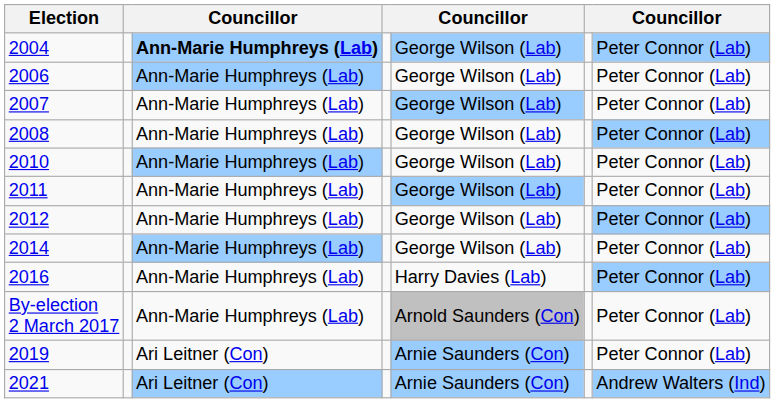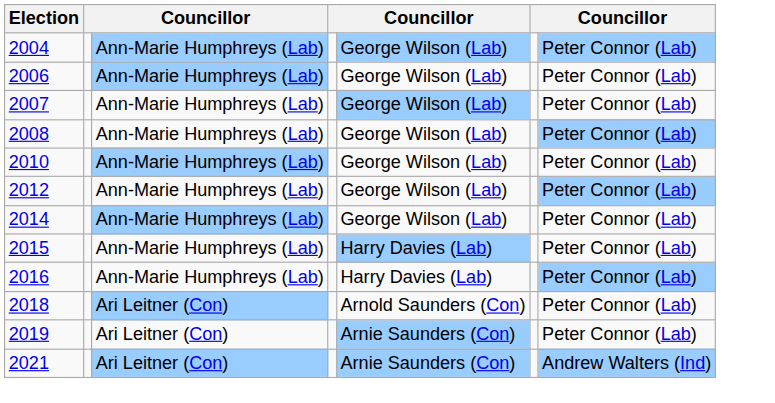(257, 47) bold -> (210, 47) normal
- row: (28, 190)
+ row: (29, 248)
- row: (64, 315)
+ row: (29, 305)
